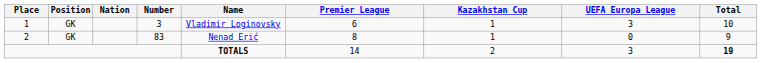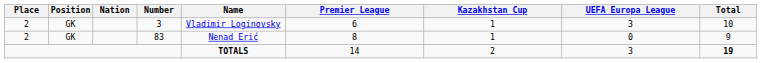(26, 25) 1 -> (26, 25) 2
